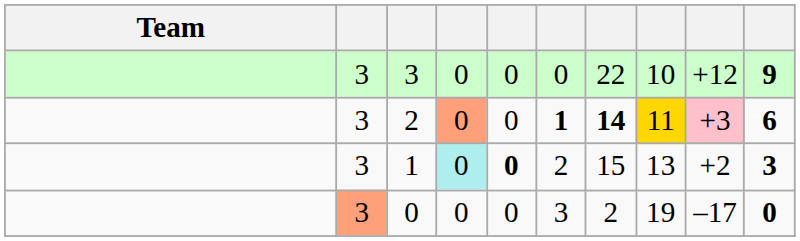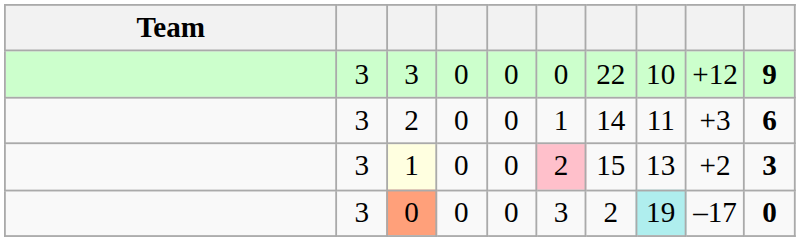(461, 119) lightsalmon background -> (461, 119) no background
(561, 119) bold -> (561, 119) normal
(611, 119) bold -> (611, 119) normal
(661, 119) gold background -> (661, 119) no background
(715, 119) pink background -> (715, 119) no background
(412, 166) no background -> (412, 166) lightyellow background
(461, 166) paleturquoise background -> (461, 166) no background
(511, 166) bold -> (511, 166) normal
(561, 166) no background -> (561, 166) pink background
(362, 212) lightsalmon background -> (362, 212) no background
(412, 212) no background -> (412, 212) lightsalmon background
(661, 212) no background -> (661, 212) paleturquoise background
